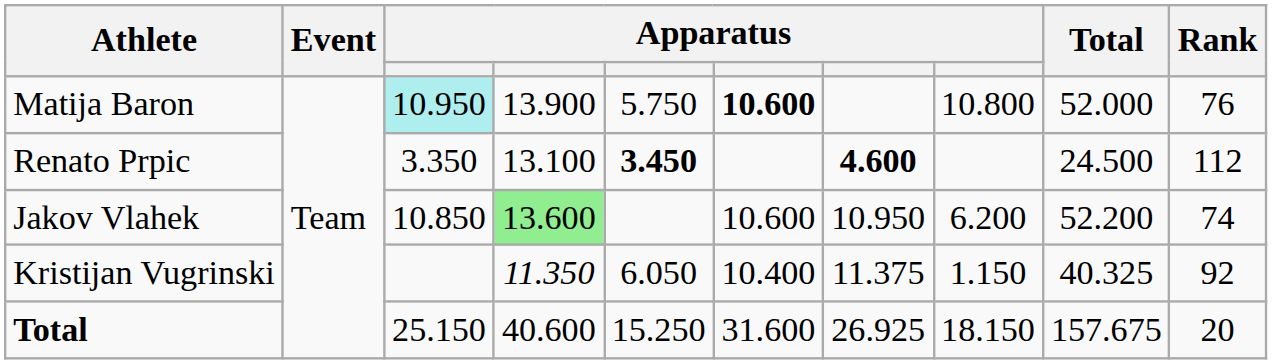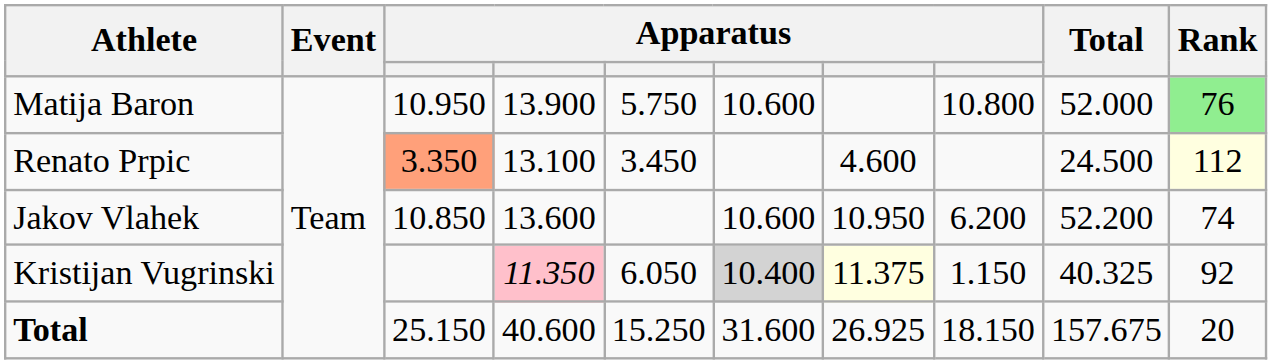(439, 104) paleturquoise background -> (439, 104) no background
(768, 104) bold -> (768, 104) normal
(1218, 104) no background -> (1218, 104) lightgreen background
(439, 160) no background -> (439, 160) lightsalmon background
(659, 160) bold -> (659, 160) normal
(878, 160) bold -> (878, 160) normal
(1218, 160) no background -> (1218, 160) lightyellow background
(549, 217) lightgreen background -> (549, 217) no background
(549, 273) no background -> (549, 273) pink background
(768, 273) no background -> (768, 273) lightgrey background
(878, 273) no background -> (878, 273) lightyellow background
